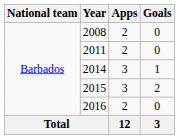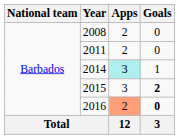(125, 69) no background -> (125, 69) paleturquoise background
(157, 87) normal -> (157, 87) bold
(125, 106) no background -> (125, 106) lightsalmon background
(157, 106) normal -> (157, 106) bold
